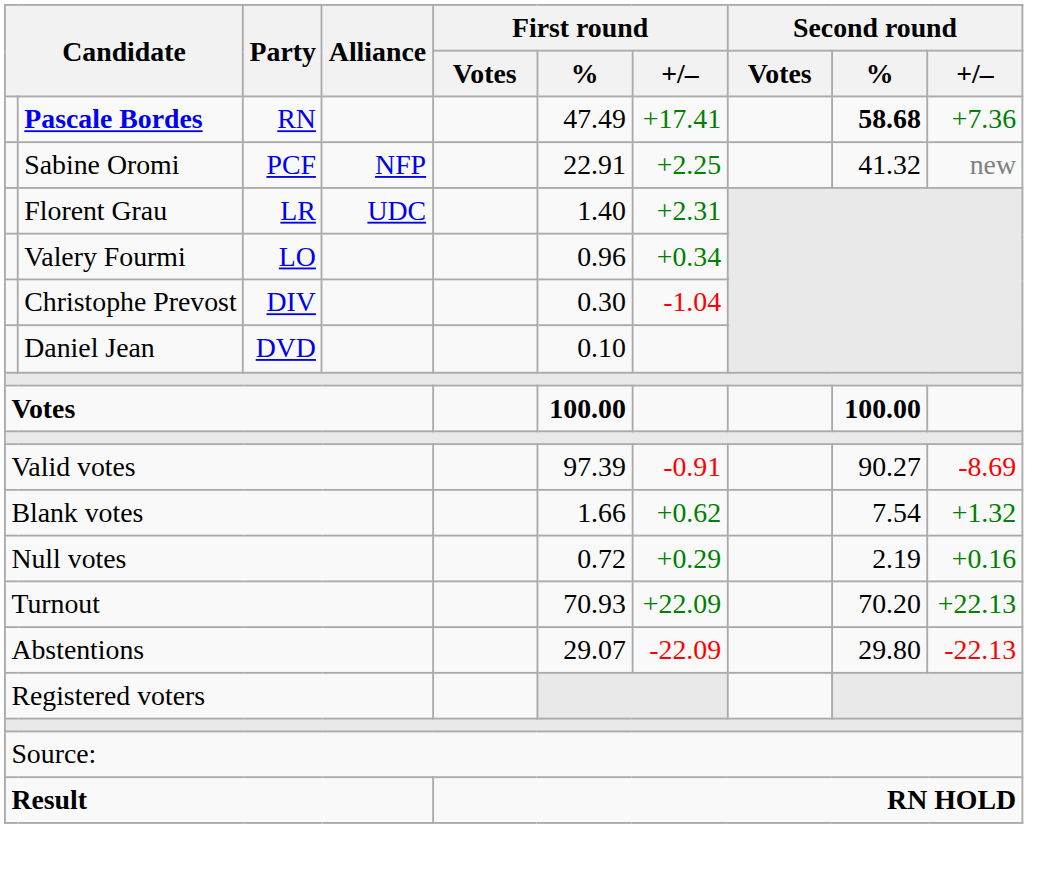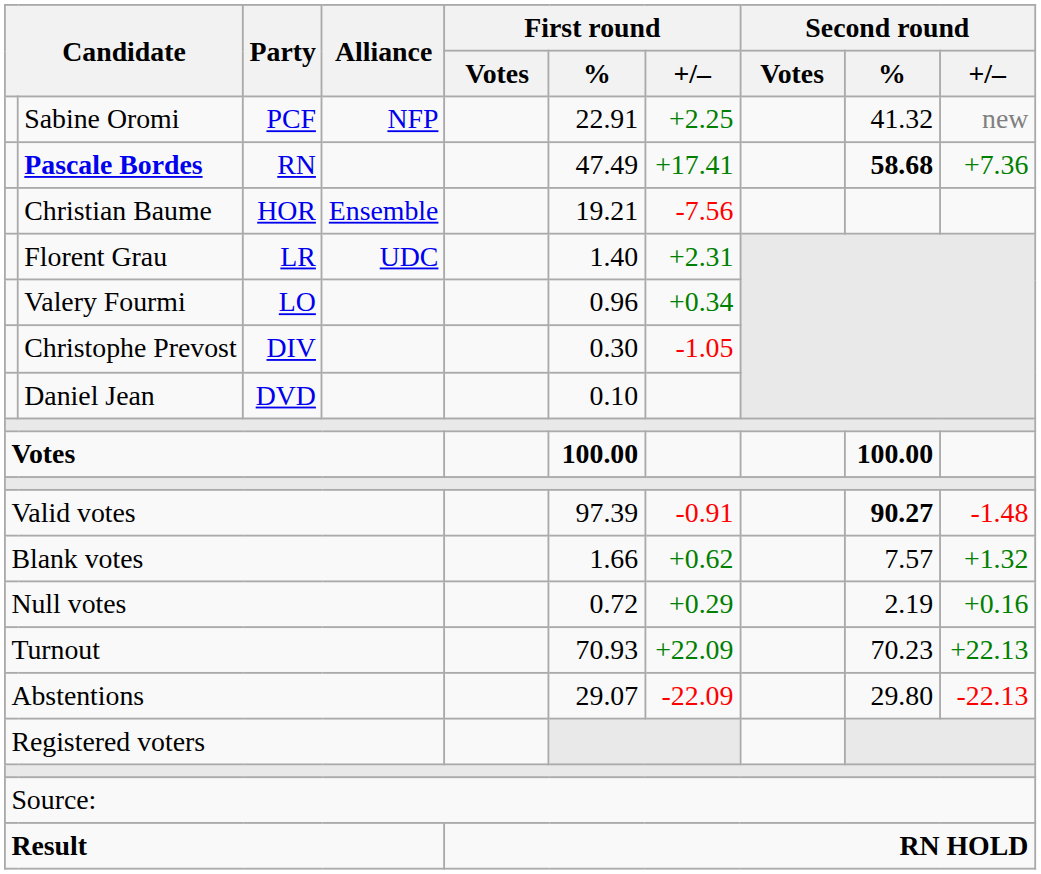rows swapped: (113, 119) <-> (102, 165)
+ row: (118, 211)
(692, 302) -1.04 -> (704, 348) -1.05
(890, 466) normal -> (902, 512) bold
(987, 466) -8.69 -> (999, 512) -1.48
(896, 512) 7.54 -> (909, 557) 7.57
(890, 603) 70.20 -> (902, 649) 70.23
